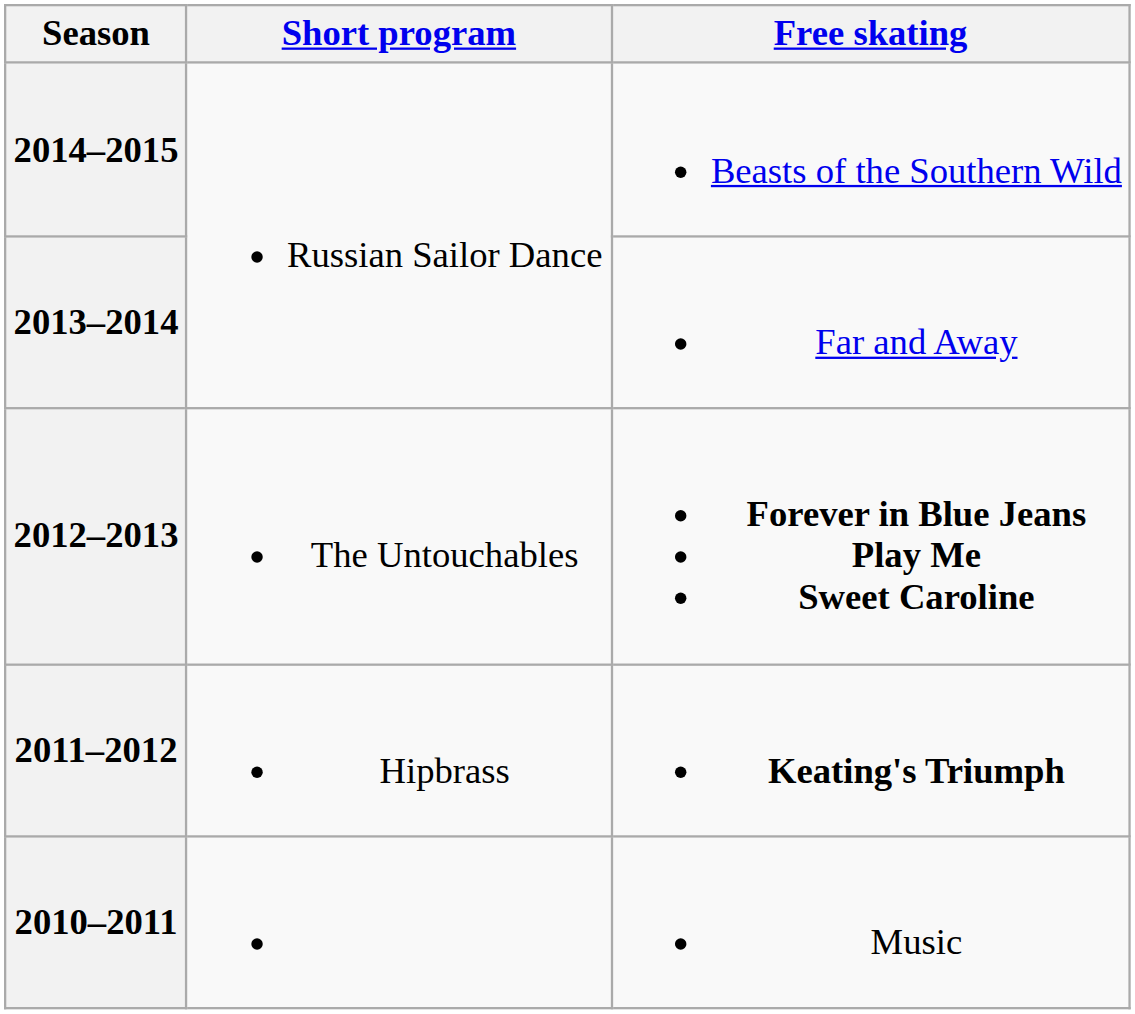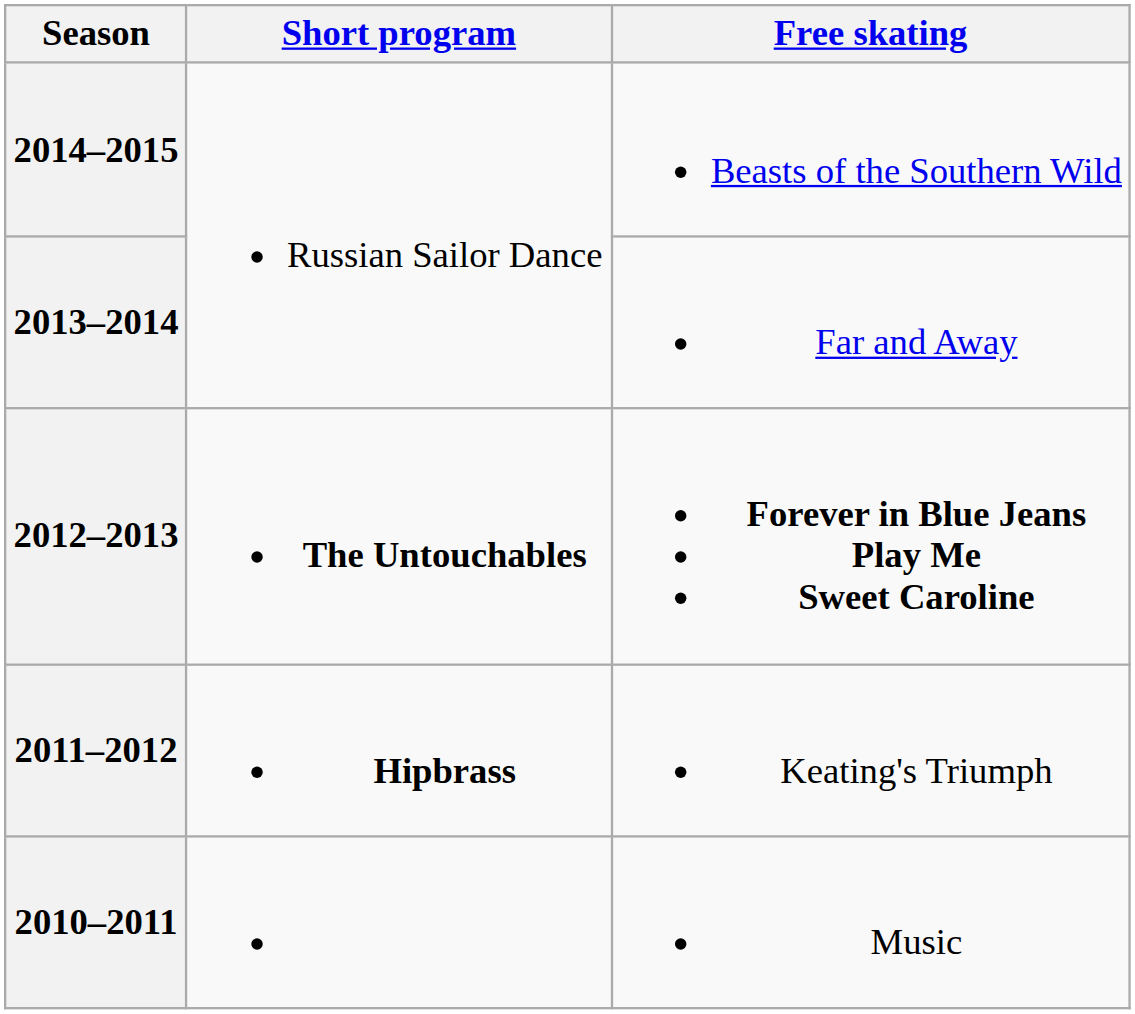(399, 557) normal -> (399, 557) bold
(399, 770) normal -> (399, 770) bold
(871, 770) bold -> (871, 770) normal
